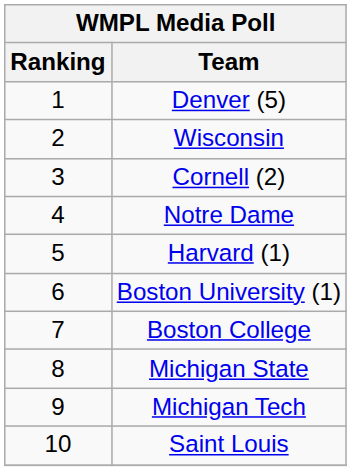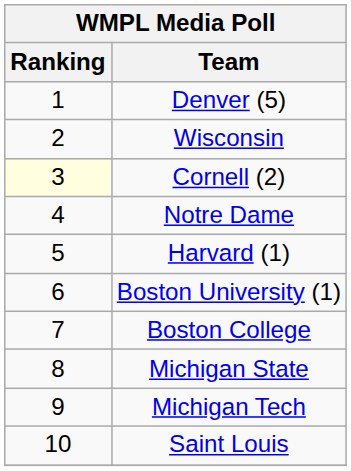(58, 176) no background -> (58, 176) lightyellow background
